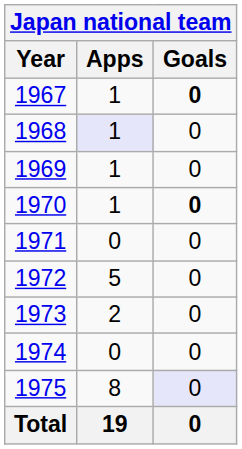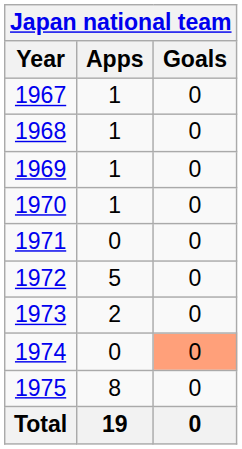(195, 95) bold -> (195, 95) normal
(115, 132) lavender background -> (115, 132) no background
(195, 205) bold -> (195, 205) normal
(195, 351) no background -> (195, 351) lightsalmon background
(195, 388) lavender background -> (195, 388) no background
